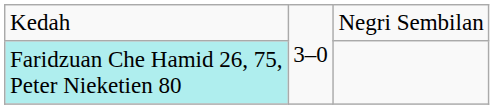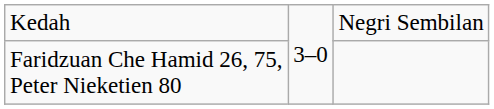(146, 72) paleturquoise background -> (146, 72) no background
